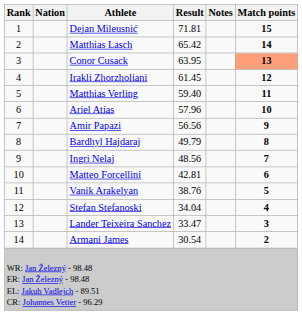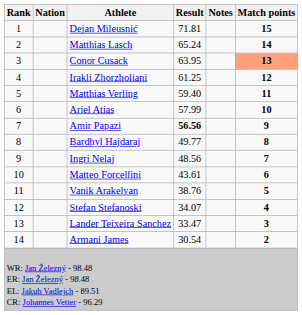(190, 45) 65.42 -> (190, 45) 65.24
(190, 77) 61.45 -> (190, 77) 61.25
(190, 110) 57.96 -> (190, 110) 57.99
(190, 126) normal -> (190, 126) bold
(190, 142) 49.79 -> (190, 142) 49.77
(190, 175) 42.81 -> (190, 175) 43.61
(190, 207) 34.04 -> (190, 207) 34.07
